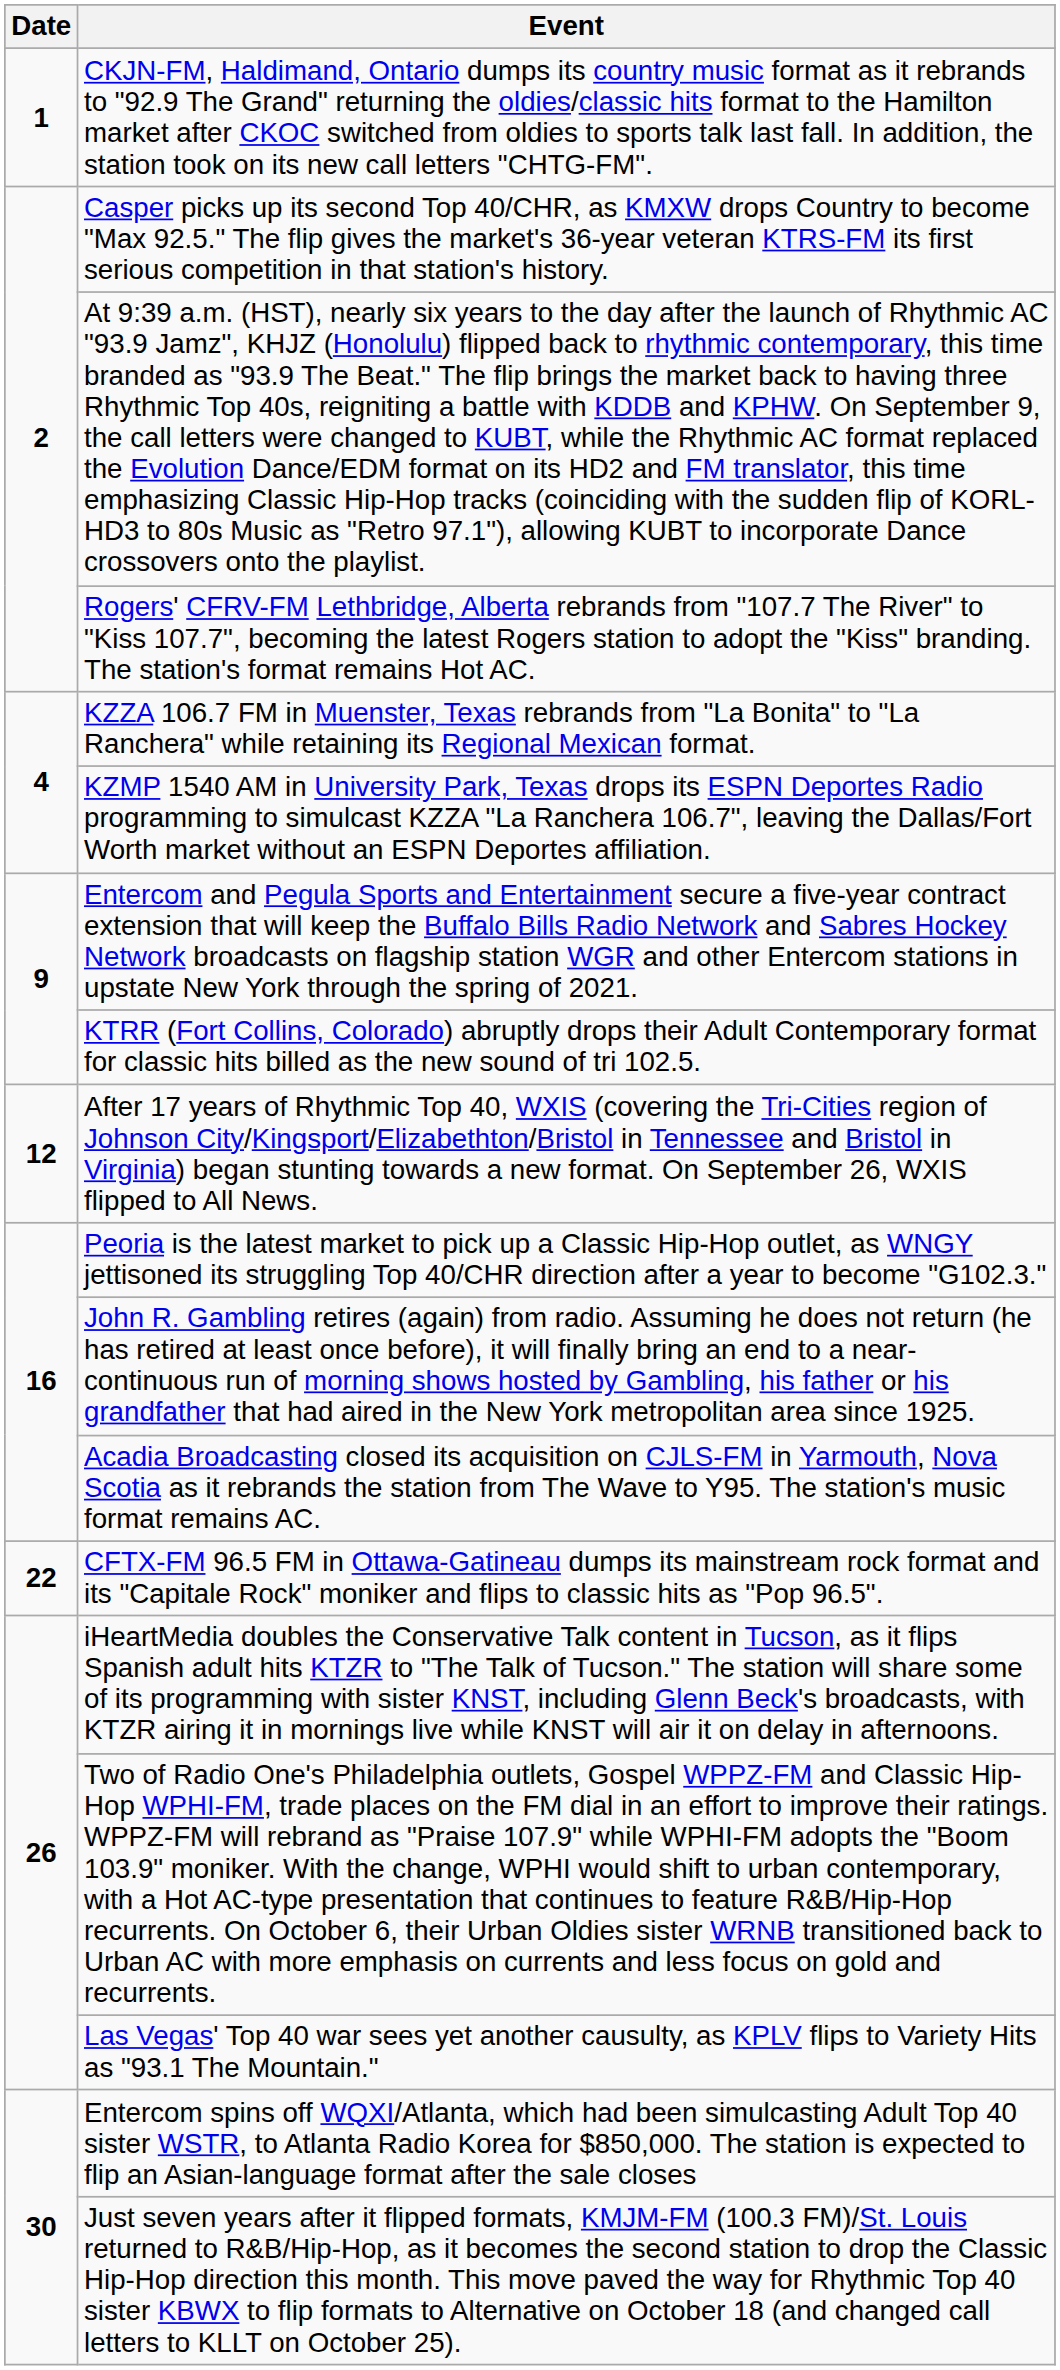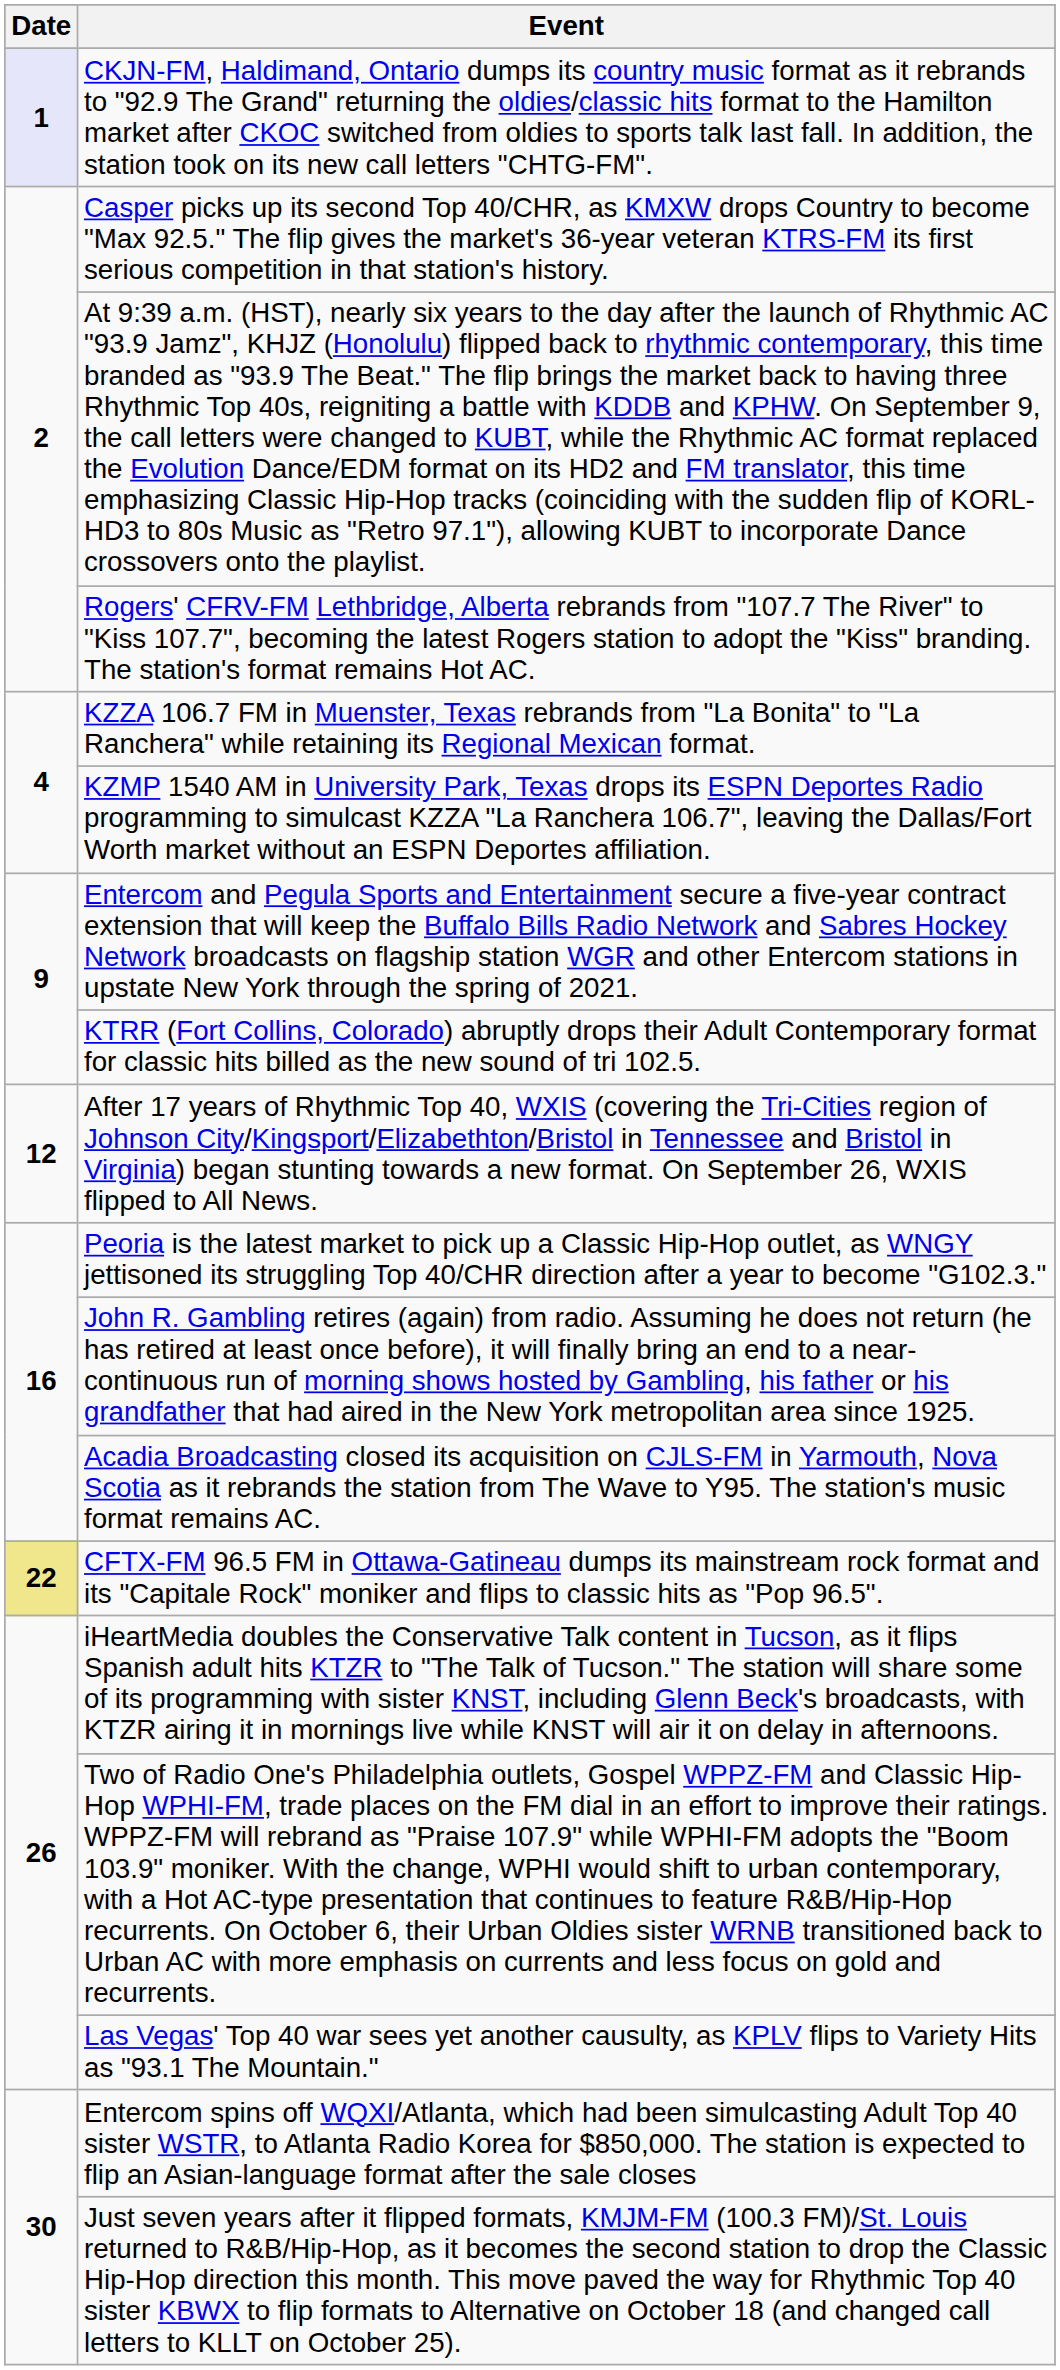(41, 117) no background -> (41, 117) lavender background
(41, 1578) no background -> (41, 1578) khaki background
